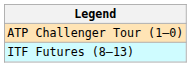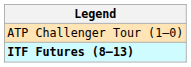(71, 52) normal -> (71, 52) bold
